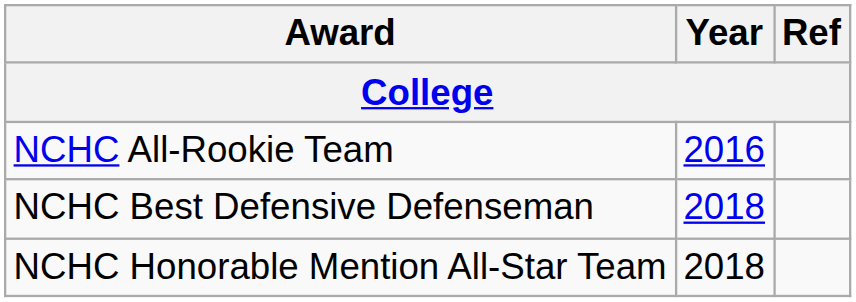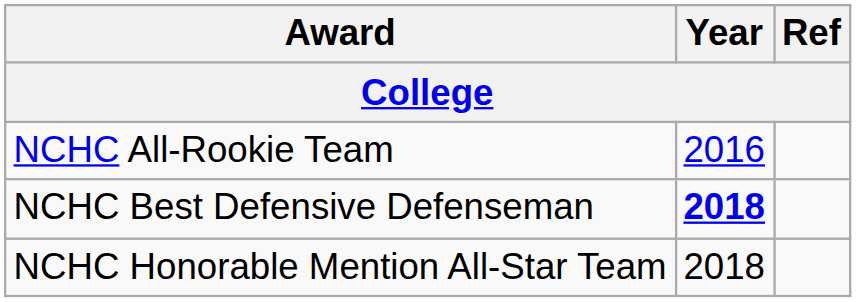(724, 207) normal -> (724, 207) bold
